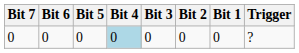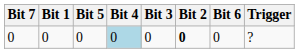columns swapped: (56, 15) <-> (227, 15)
(182, 37) normal -> (182, 37) bold
